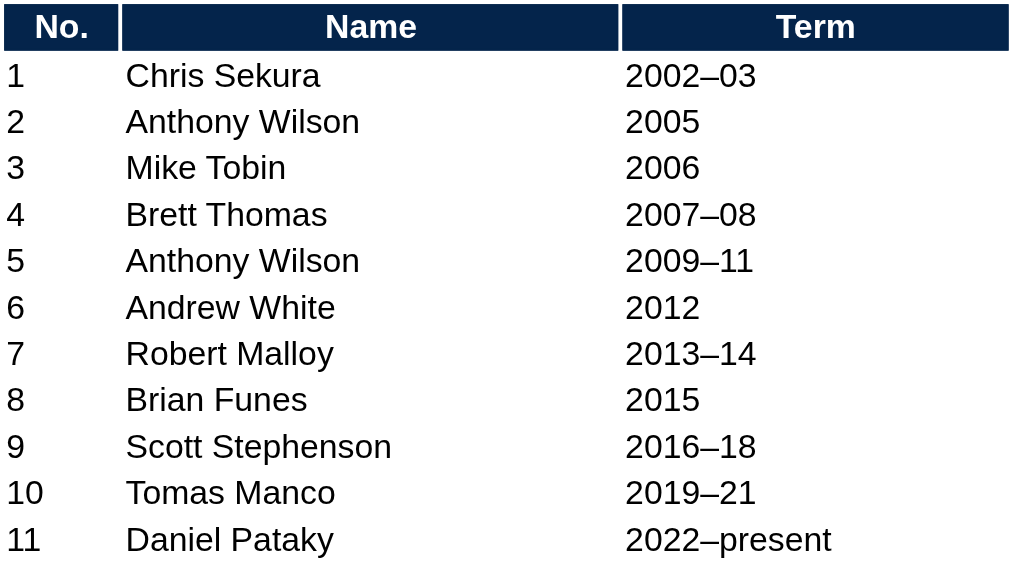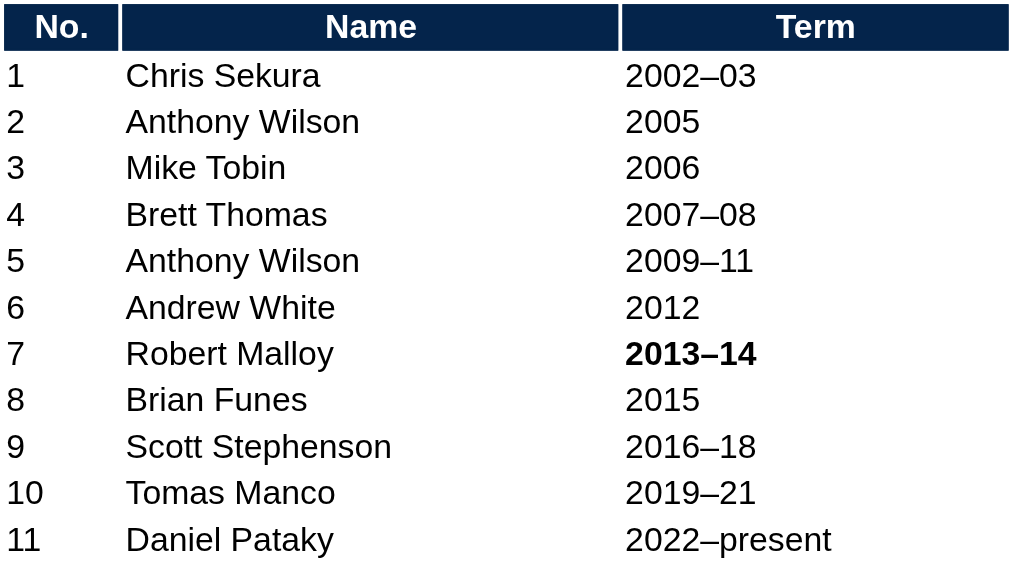(691, 353) normal -> (691, 353) bold
